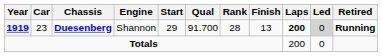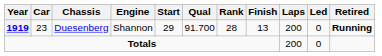(83, 28) bold -> (81, 28) normal
(297, 28) bold -> (294, 28) normal
(322, 28) lightgrey background -> (319, 28) no background
